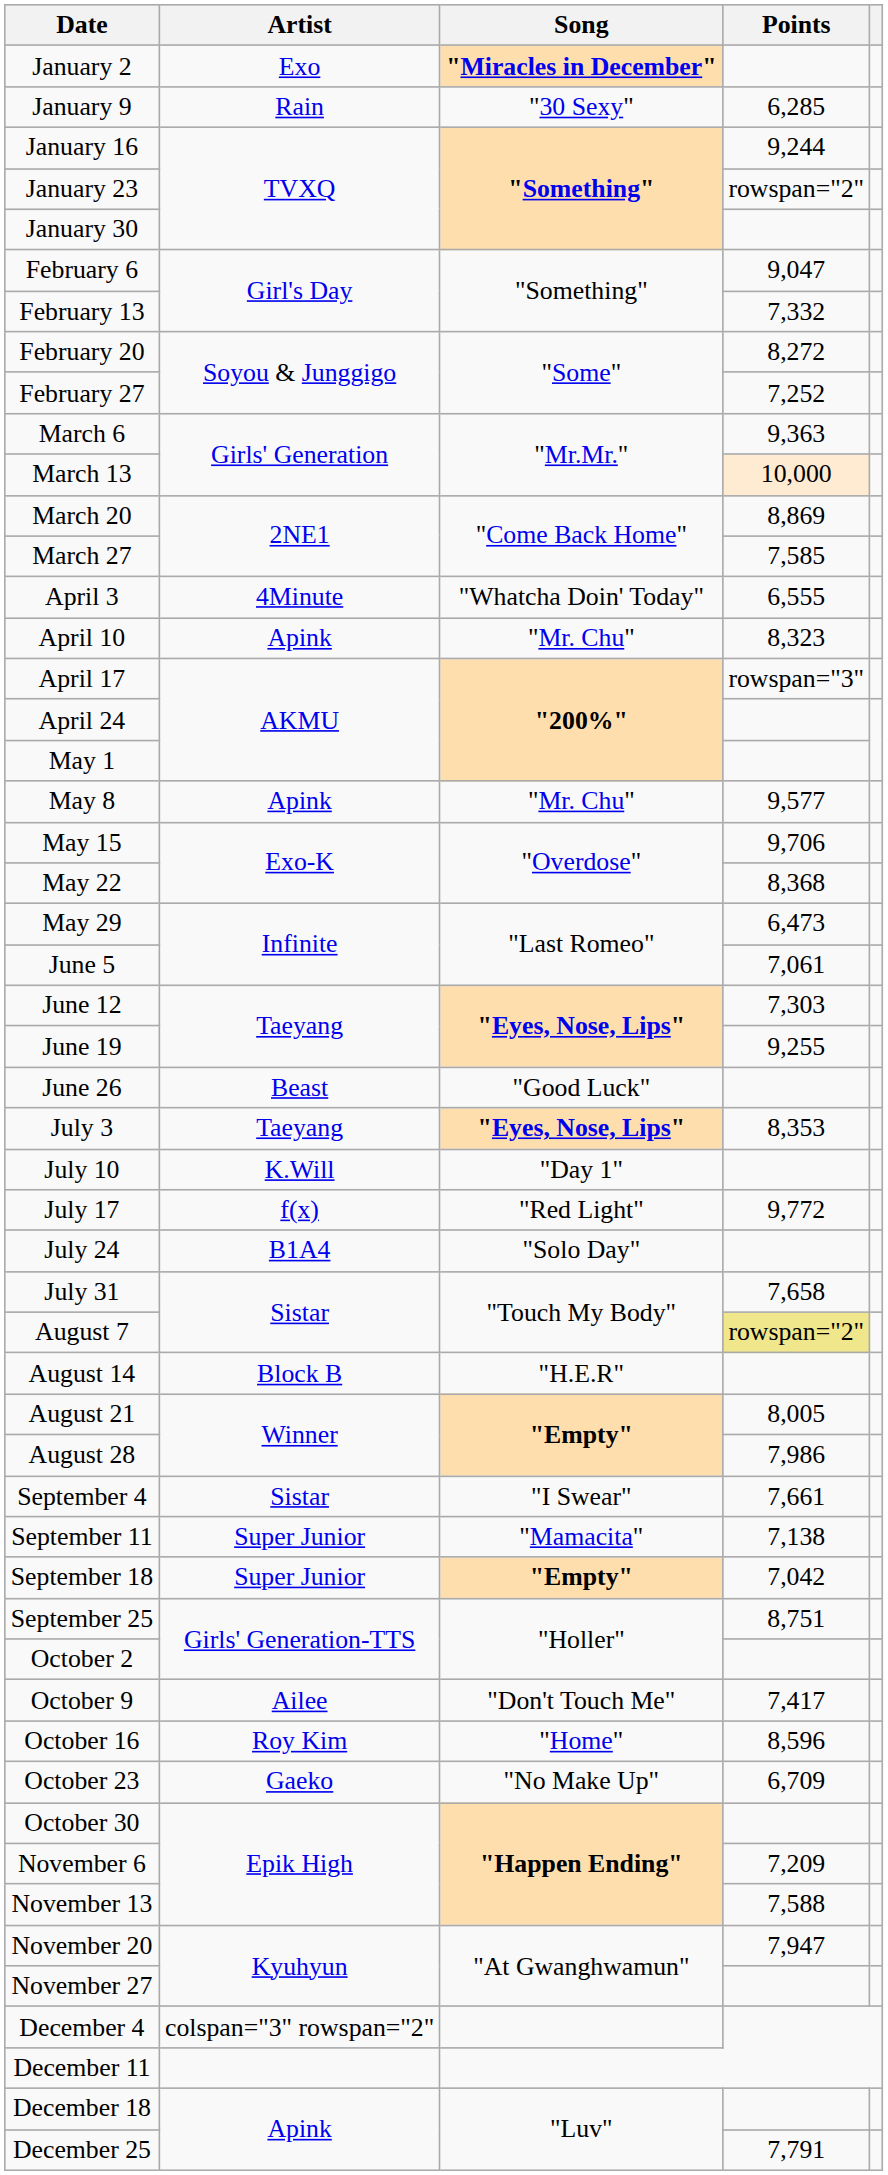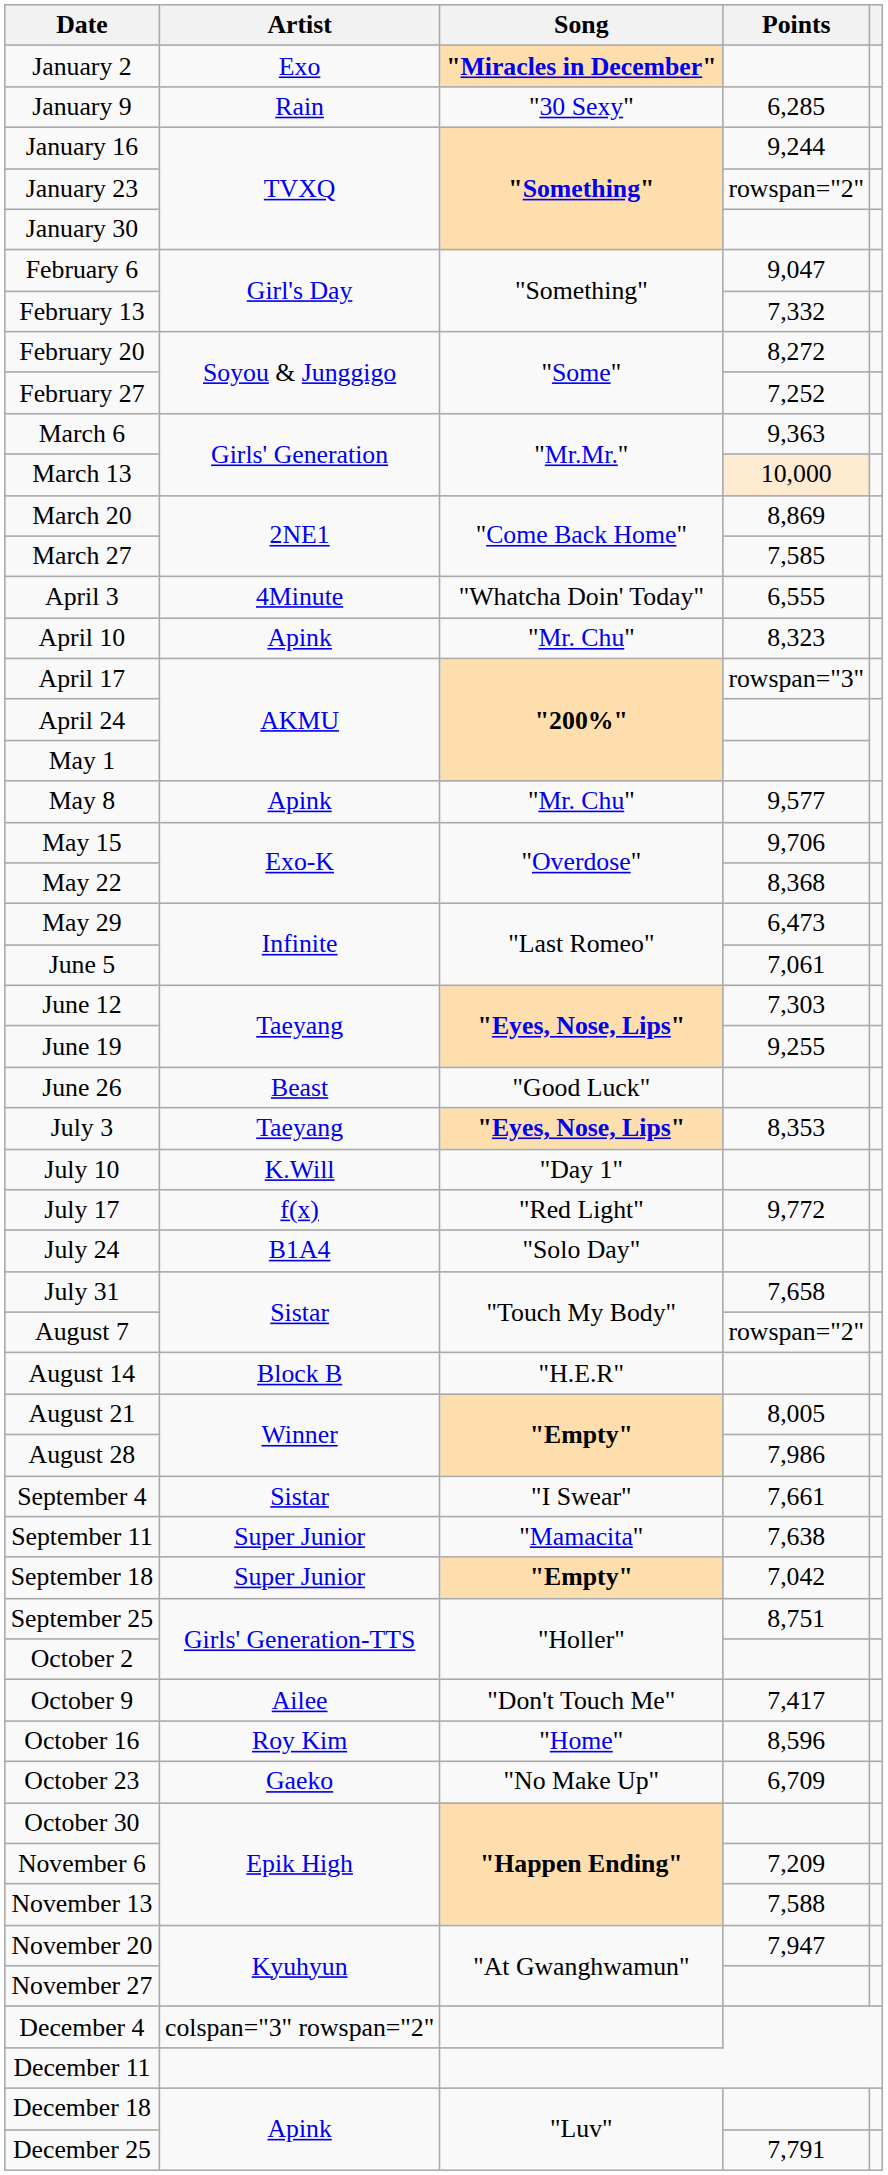(796, 1332) khaki background -> (796, 1332) no background
(796, 1536) 7,138 -> (796, 1536) 7,638
